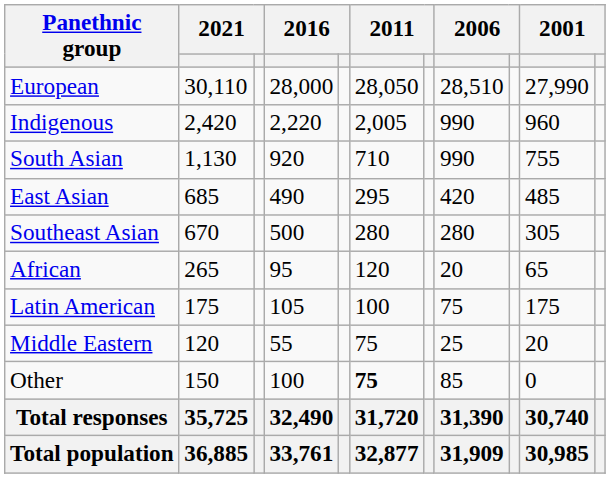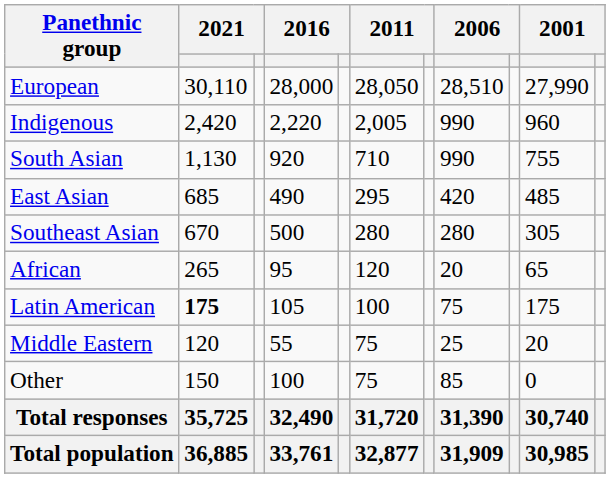(202, 306) normal -> (202, 306) bold
(366, 380) bold -> (366, 380) normal
